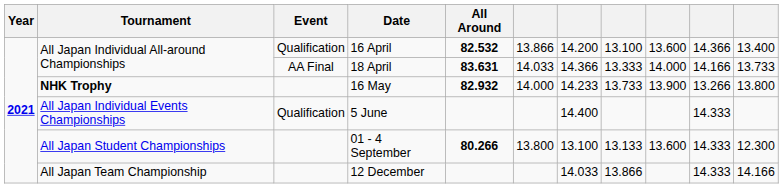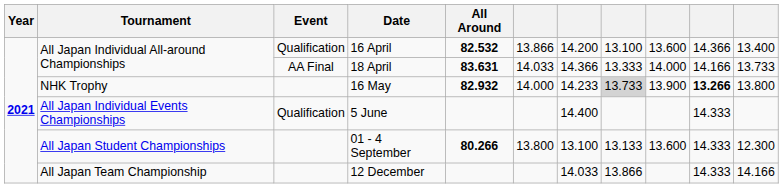(76, 86) bold -> (74, 86) normal
(623, 86) no background -> (623, 86) lightgrey background
(712, 86) normal -> (712, 86) bold
